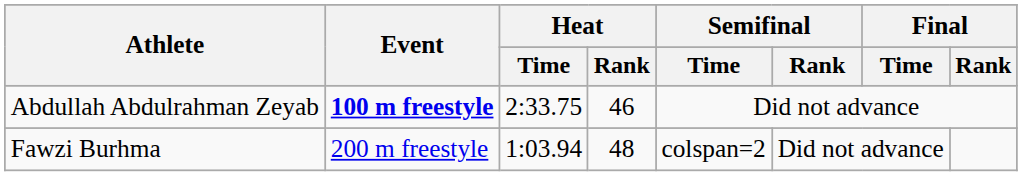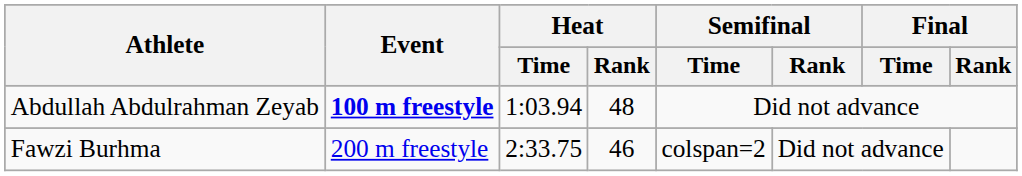(544, 107) 2:33.75 -> (544, 107) 1:03.94
(622, 107) 46 -> (622, 107) 48
(544, 148) 1:03.94 -> (544, 148) 2:33.75
(622, 148) 48 -> (622, 148) 46
